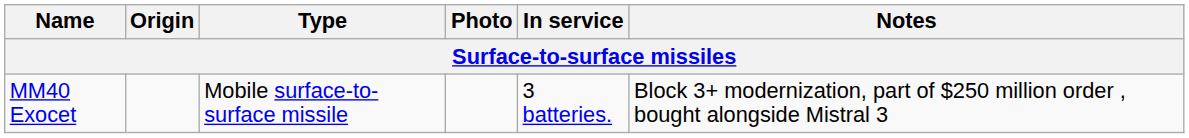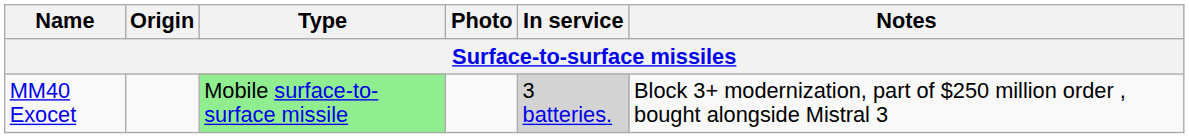(291, 103) no background -> (291, 103) lightgreen background
(567, 103) no background -> (567, 103) lightgrey background
